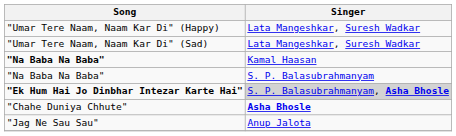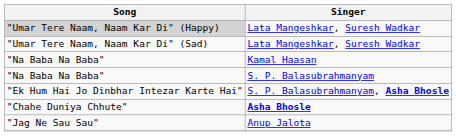(113, 28) no background -> (113, 28) lightgrey background
(56, 60) bold -> (56, 60) normal
(125, 91) bold -> (125, 91) normal
(348, 91) lightgrey background -> (348, 91) no background
